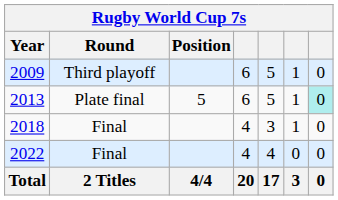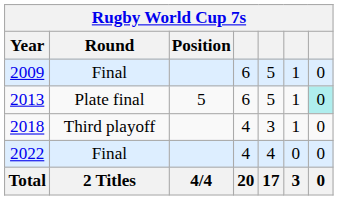(109, 72) Third playoff -> (109, 72) Final
(109, 126) Final -> (109, 126) Third playoff
